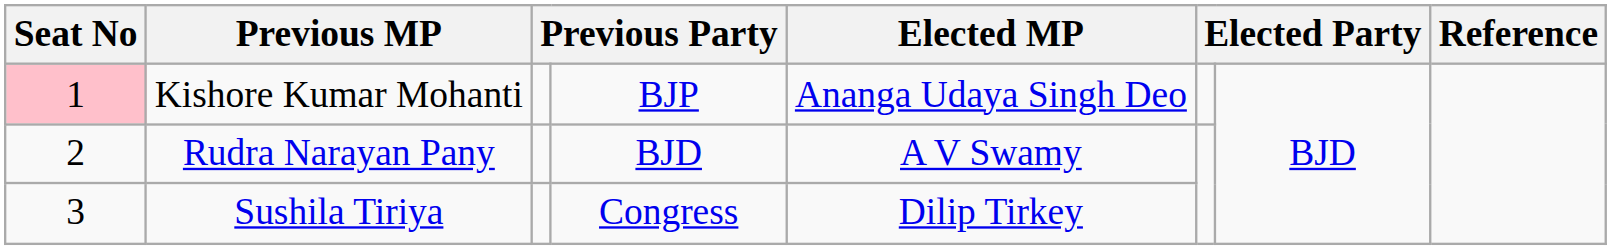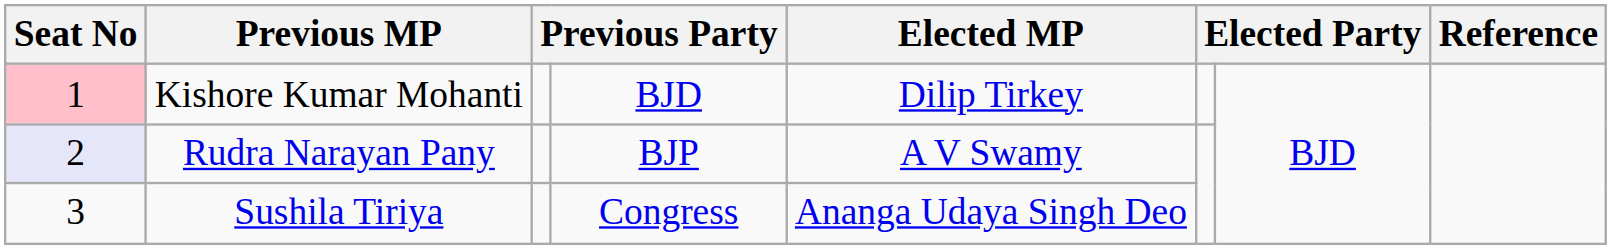(669, 93) BJP -> (669, 93) BJD
(991, 93) Ananga Udaya Singh Deo -> (991, 93) Dilip Tirkey
(76, 152) no background -> (76, 152) lavender background
(669, 152) BJD -> (669, 152) BJP
(991, 212) Dilip Tirkey -> (991, 212) Ananga Udaya Singh Deo
